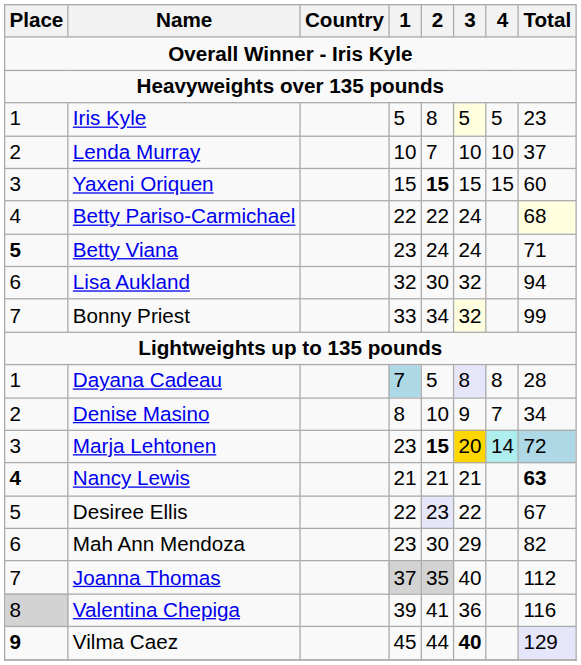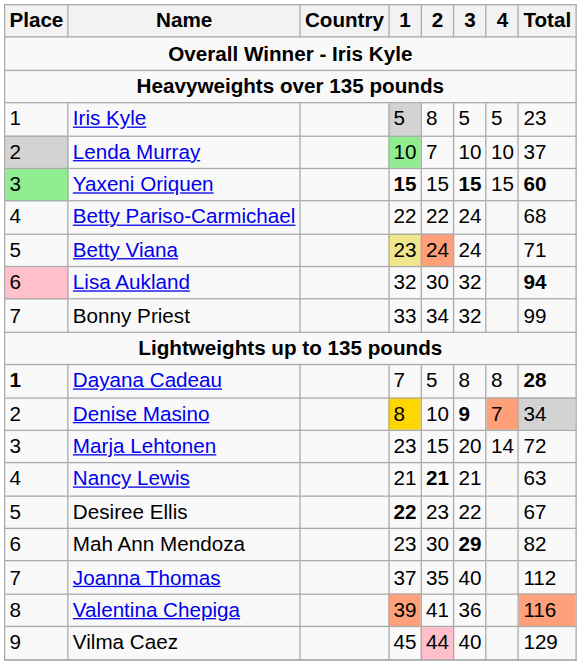(399, 119) no background -> (399, 119) lightgrey background
(464, 119) lightyellow background -> (464, 119) no background
(15, 151) no background -> (15, 151) lightgrey background
(405, 151) no background -> (405, 151) lightgreen background
(15, 184) no background -> (15, 184) lightgreen background
(405, 184) normal -> (405, 184) bold
(437, 184) bold -> (437, 184) normal
(470, 184) normal -> (470, 184) bold
(535, 184) normal -> (535, 184) bold
(535, 217) lightyellow background -> (535, 217) no background
(15, 250) bold -> (15, 250) normal
(405, 250) no background -> (405, 250) khaki background
(437, 250) no background -> (437, 250) lightsalmon background
(15, 282) no background -> (15, 282) pink background
(535, 282) normal -> (535, 282) bold
(470, 315) lightyellow background -> (470, 315) no background
(15, 380) normal -> (15, 380) bold
(399, 380) lightblue background -> (399, 380) no background
(464, 380) lavender background -> (464, 380) no background
(535, 380) normal -> (535, 380) bold
(399, 413) no background -> (399, 413) gold background
(464, 413) normal -> (464, 413) bold
(497, 413) no background -> (497, 413) lightsalmon background
(535, 413) no background -> (535, 413) lightgrey background
(437, 446) bold -> (437, 446) normal
(470, 446) gold background -> (470, 446) no background
(502, 446) paleturquoise background -> (502, 446) no background
(535, 446) lightblue background -> (535, 446) no background
(15, 479) bold -> (15, 479) normal
(437, 479) normal -> (437, 479) bold
(535, 479) bold -> (535, 479) normal
(405, 511) normal -> (405, 511) bold
(437, 511) lavender background -> (437, 511) no background
(470, 544) normal -> (470, 544) bold
(405, 577) lightgrey background -> (405, 577) no background
(437, 577) lightgrey background -> (437, 577) no background
(15, 610) lightgrey background -> (15, 610) no background
(405, 610) no background -> (405, 610) lightsalmon background
(540, 610) no background -> (540, 610) lightsalmon background
(15, 642) bold -> (15, 642) normal
(437, 642) no background -> (437, 642) pink background
(470, 642) bold -> (470, 642) normal
(541, 642) lavender background -> (541, 642) no background
